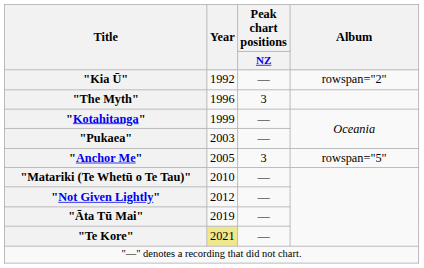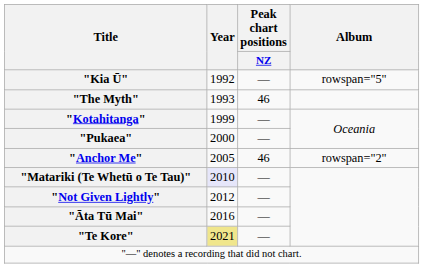(354, 79) rowspan="2" -> (354, 79) rowspan="5"
(222, 99) 1996 -> (222, 99) 1993
(264, 99) 3 -> (264, 99) 46
(222, 138) 2003 -> (222, 138) 2000
(264, 157) 3 -> (264, 157) 46
(354, 157) rowspan="5" -> (354, 157) rowspan="2"
(222, 177) no background -> (222, 177) lavender background
(222, 216) 2019 -> (222, 216) 2016
